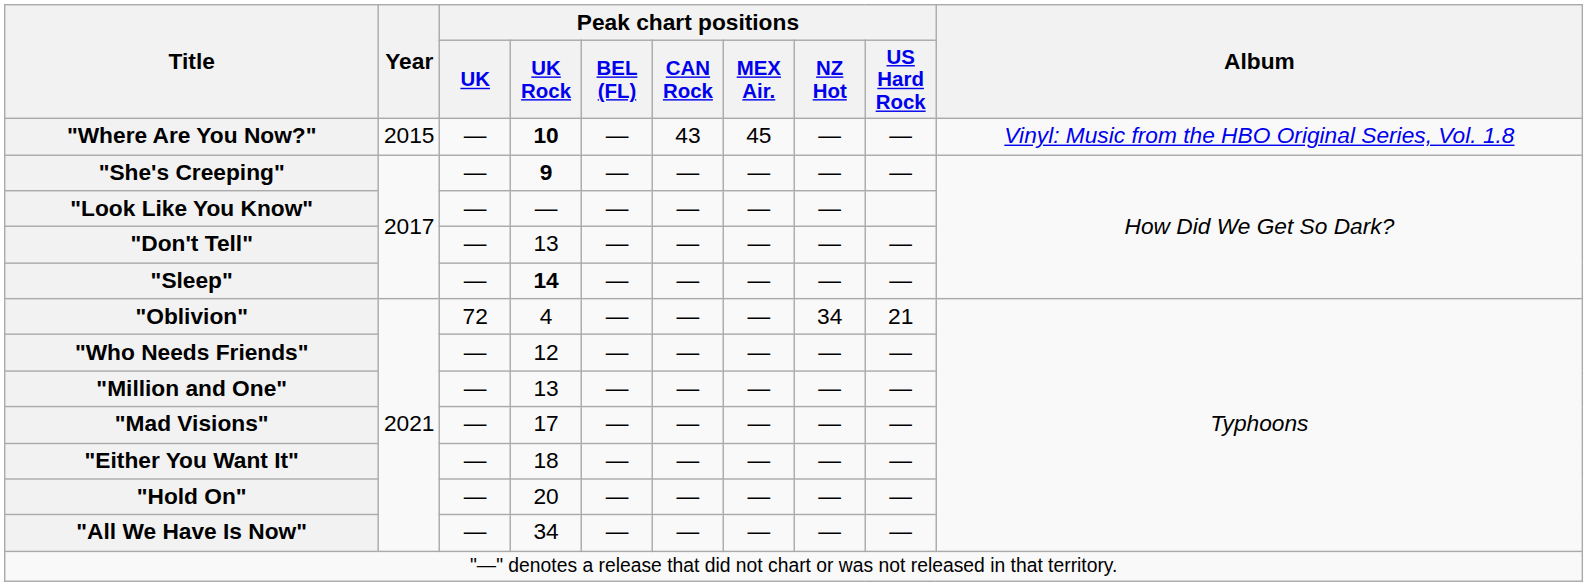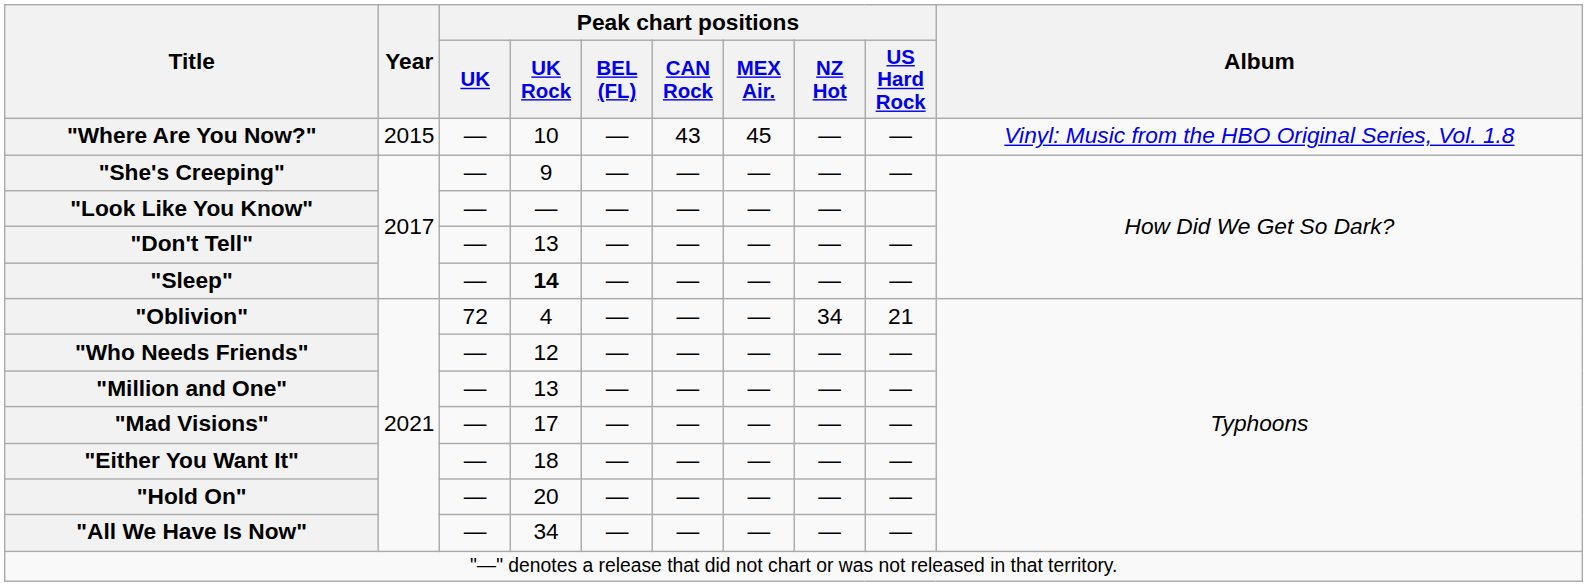(546, 136) bold -> (546, 136) normal
(546, 172) bold -> (546, 172) normal
